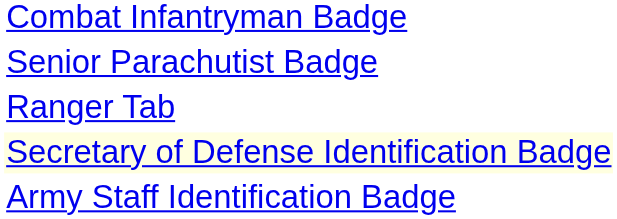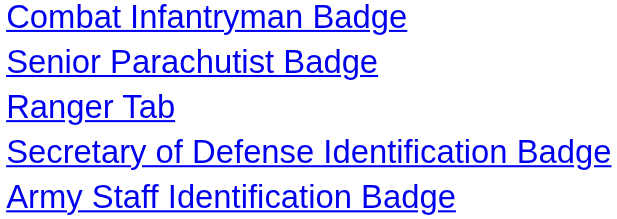(309, 152) lightyellow background -> (309, 152) no background
